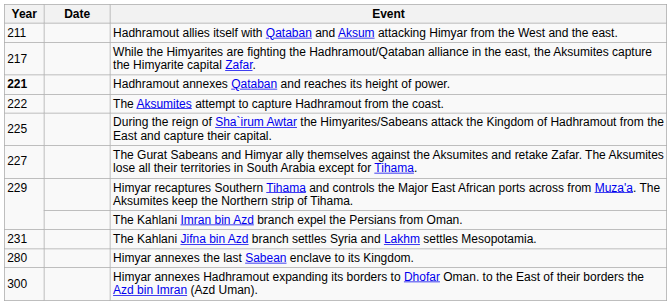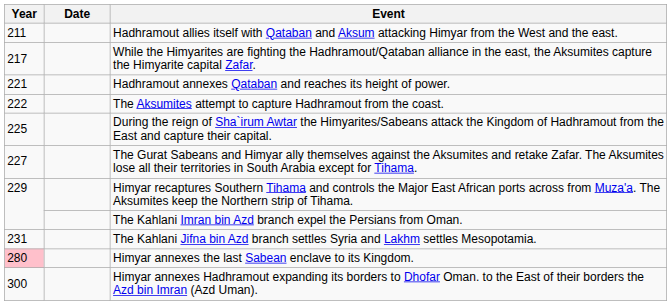(17, 84) bold -> (17, 84) normal
(17, 258) no background -> (17, 258) pink background
